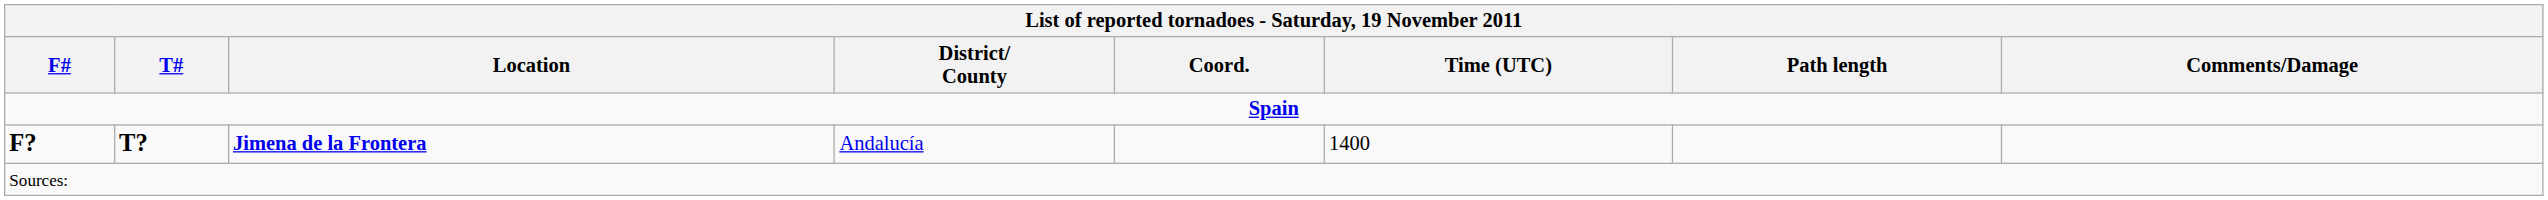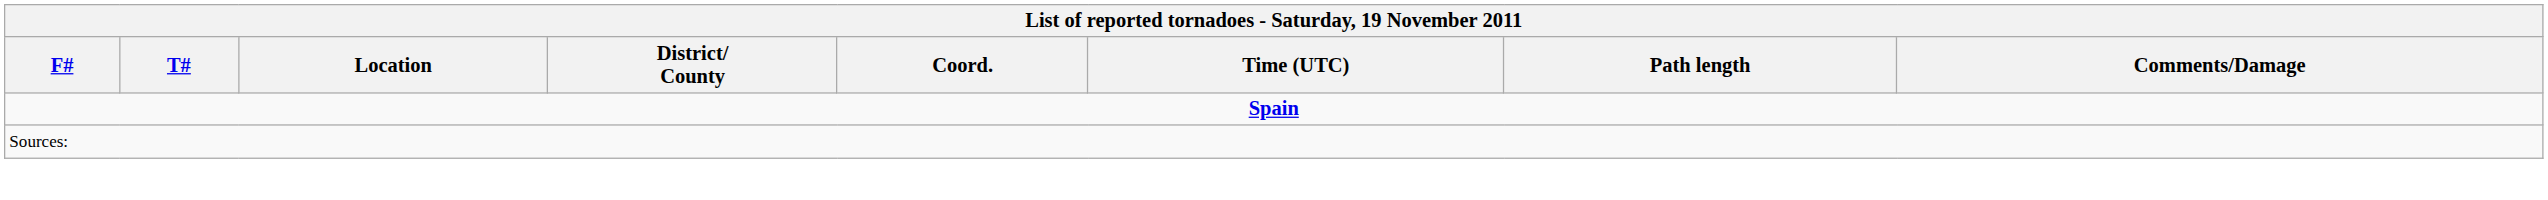- row: (23, 143)
